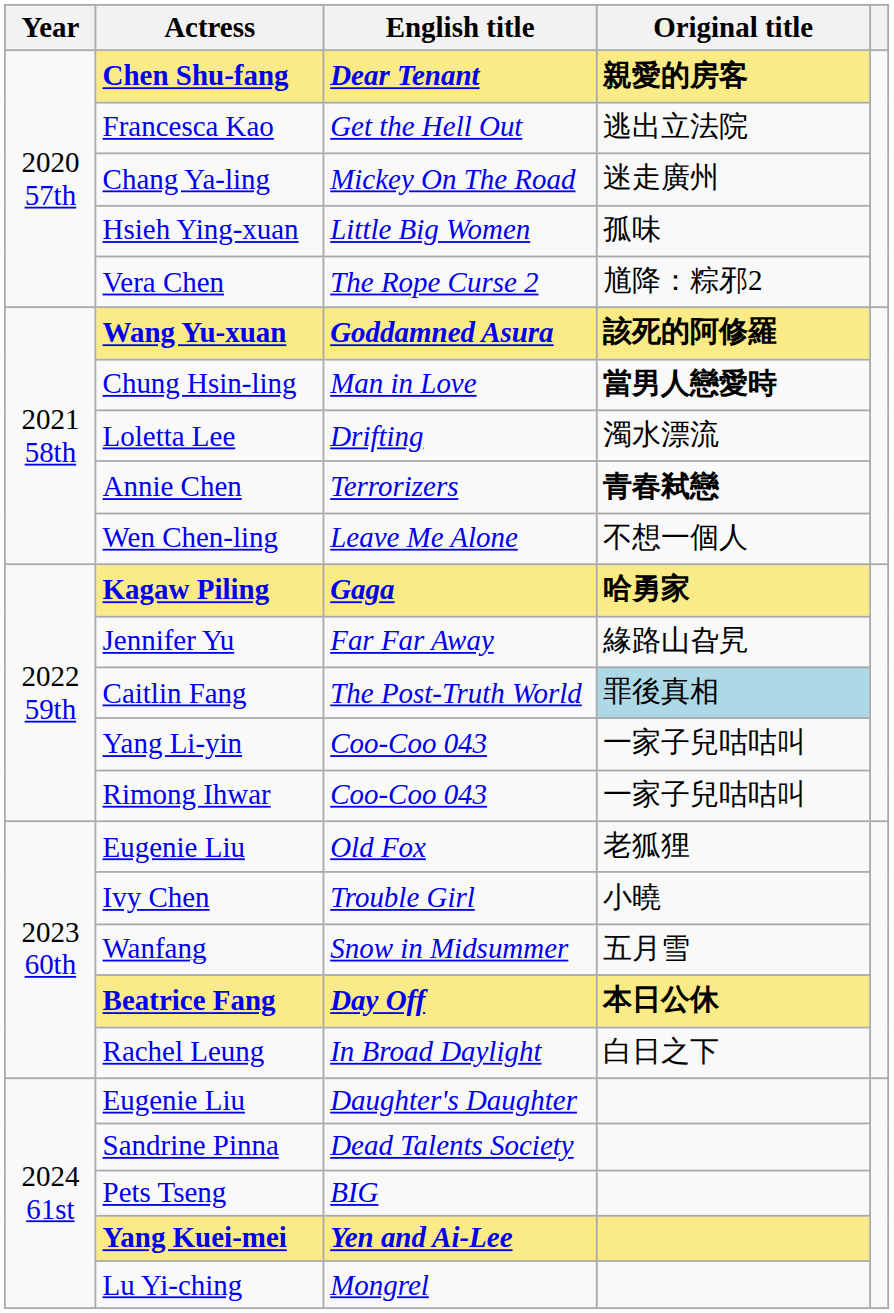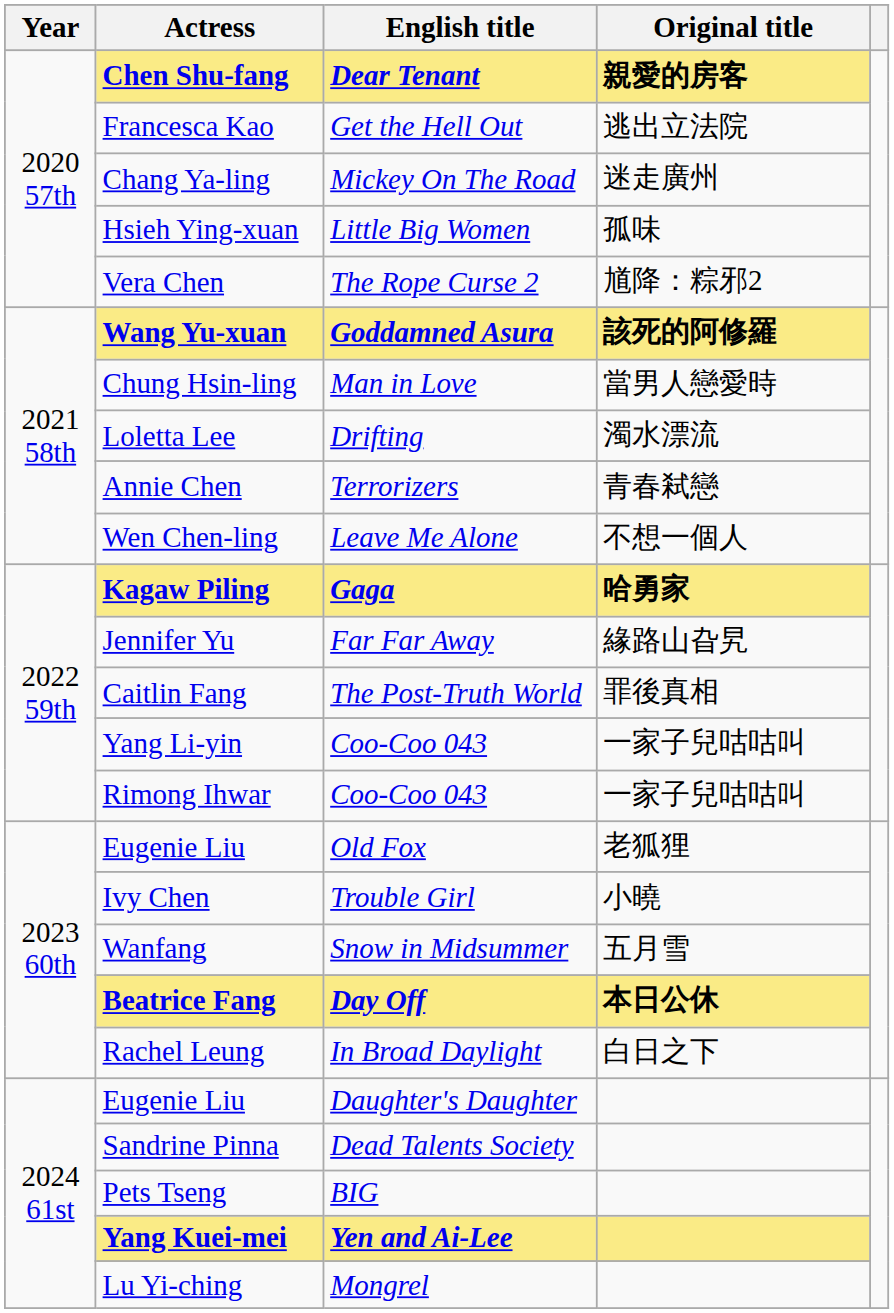(690, 383) bold -> (690, 383) normal
(661, 486) bold -> (661, 486) normal
(661, 691) lightblue background -> (661, 691) no background
